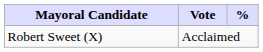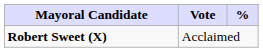(55, 36) normal -> (57, 36) bold
